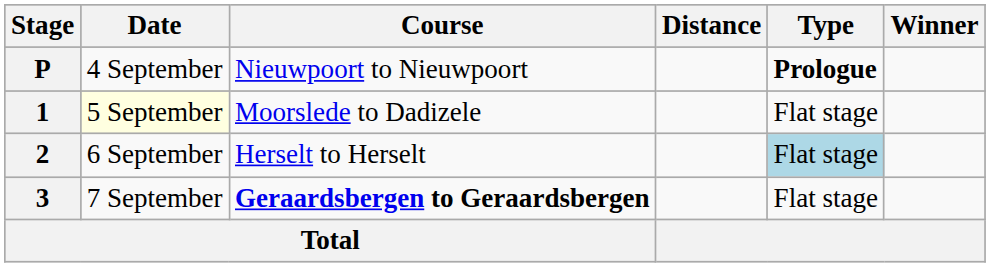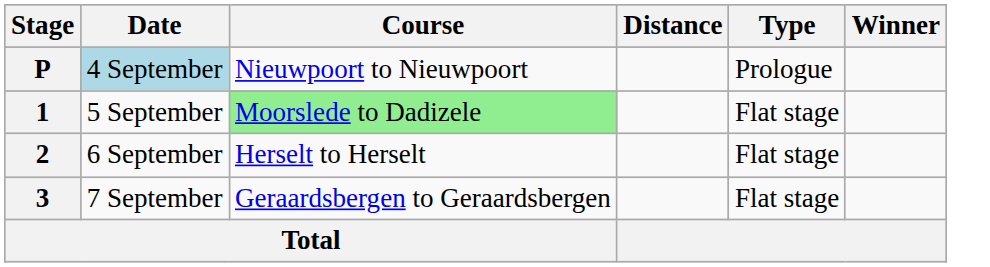(155, 68) no background -> (155, 68) lightblue background
(825, 68) bold -> (784, 68) normal
(155, 111) lightyellow background -> (155, 111) no background
(358, 111) no background -> (358, 111) lightgreen background
(826, 154) lightblue background -> (787, 154) no background
(442, 197) bold -> (423, 197) normal
